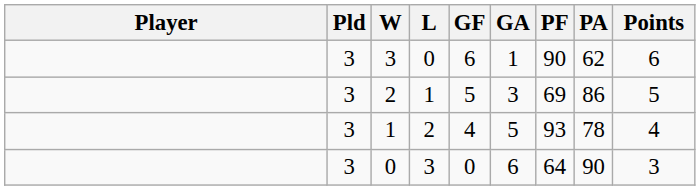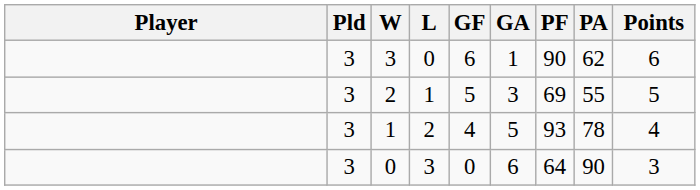(594, 94) 86 -> (594, 94) 55
